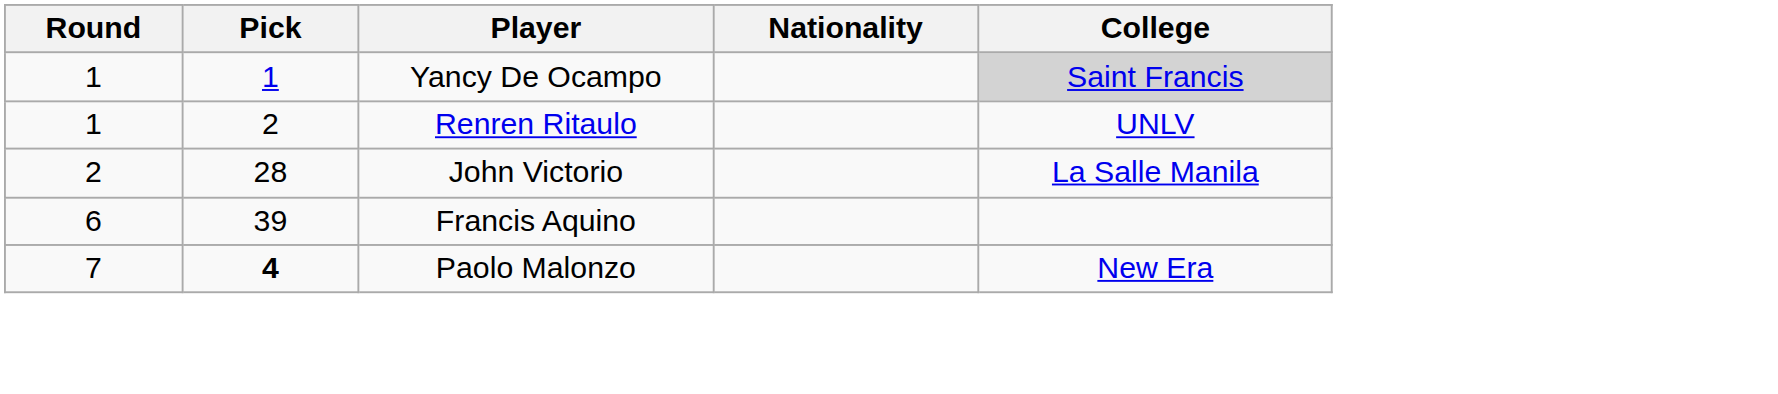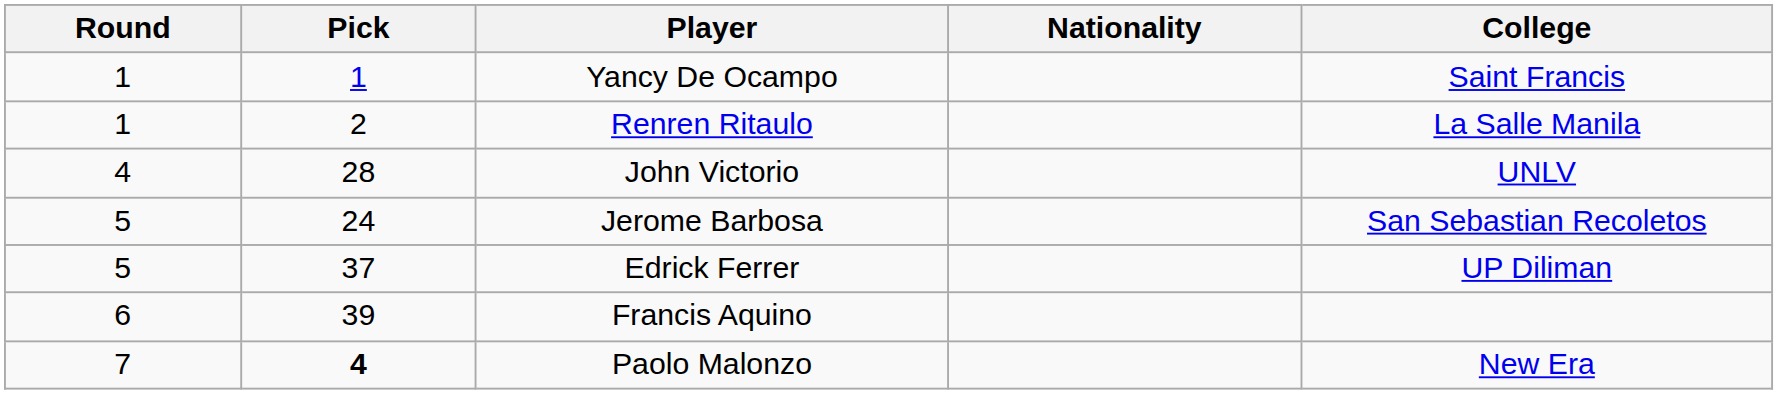(1155, 76) lightgrey background -> (1537, 76) no background
(1155, 124) UNLV -> (1537, 124) La Salle Manila
(93, 172) 2 -> (123, 172) 4
(1155, 172) La Salle Manila -> (1537, 172) UNLV
+ row: (712, 220)
+ row: (712, 268)
